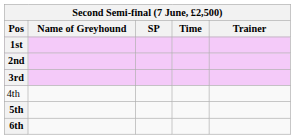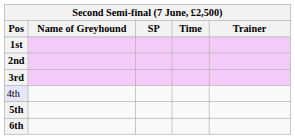(13, 93) no background -> (13, 93) lavender background
